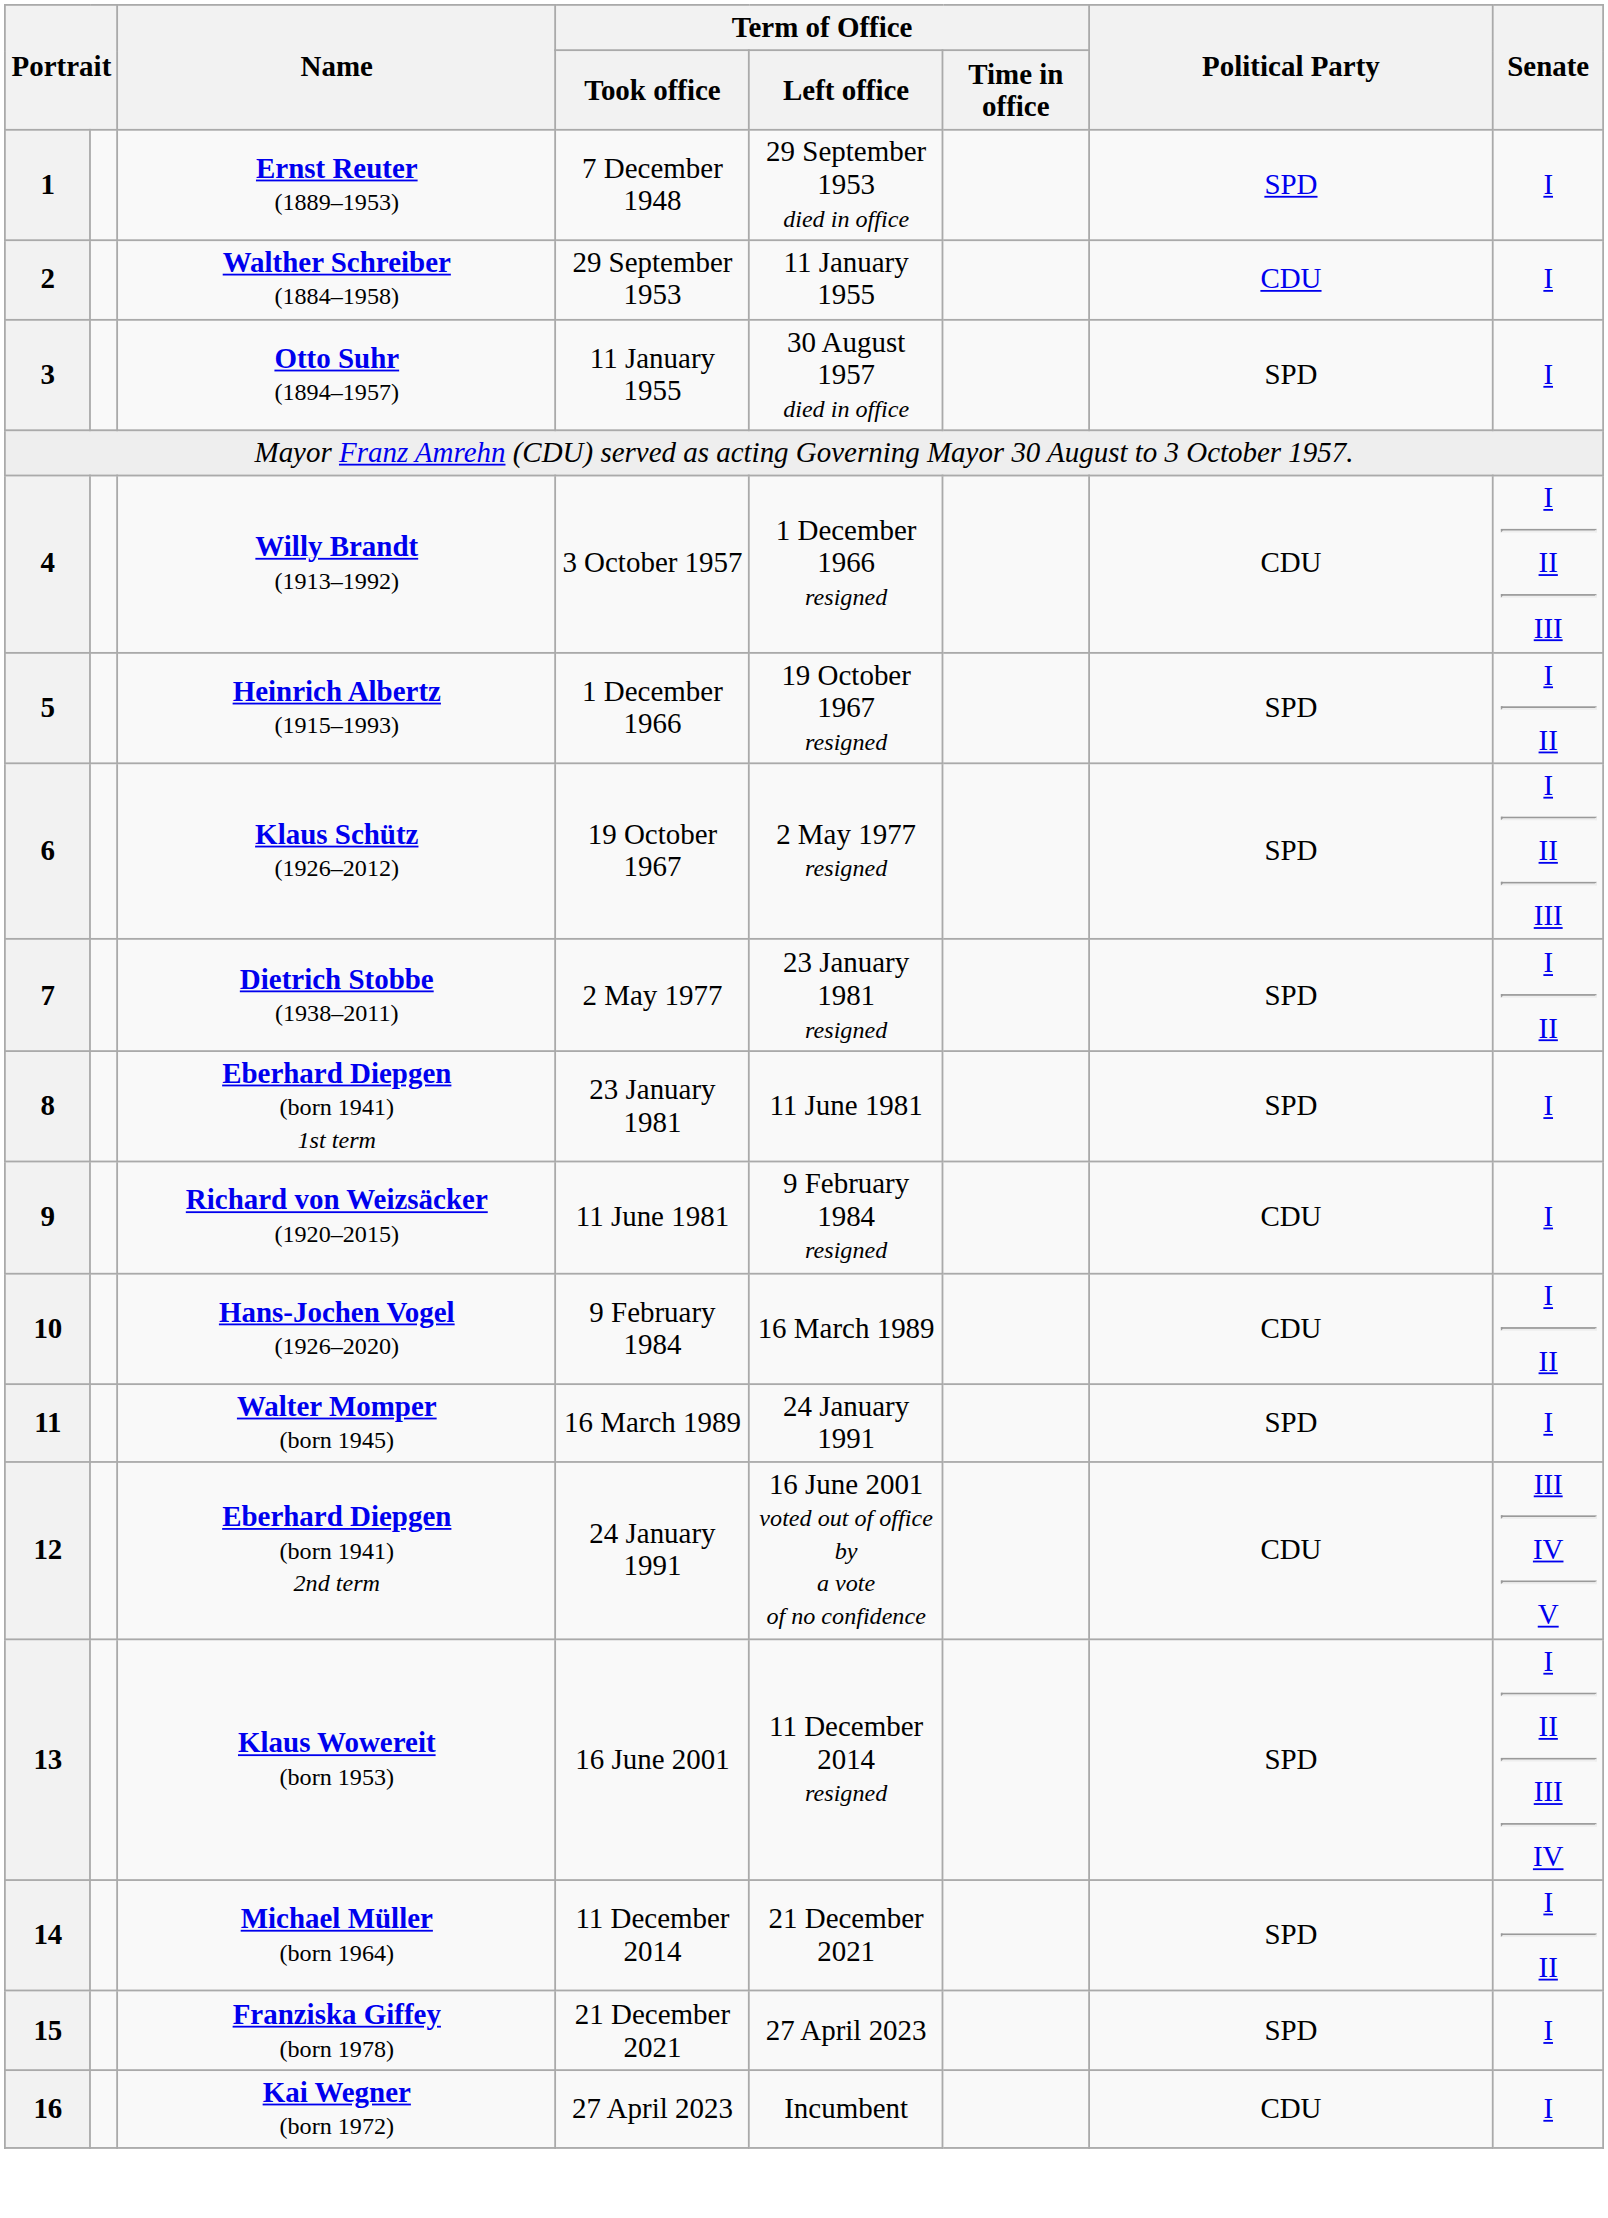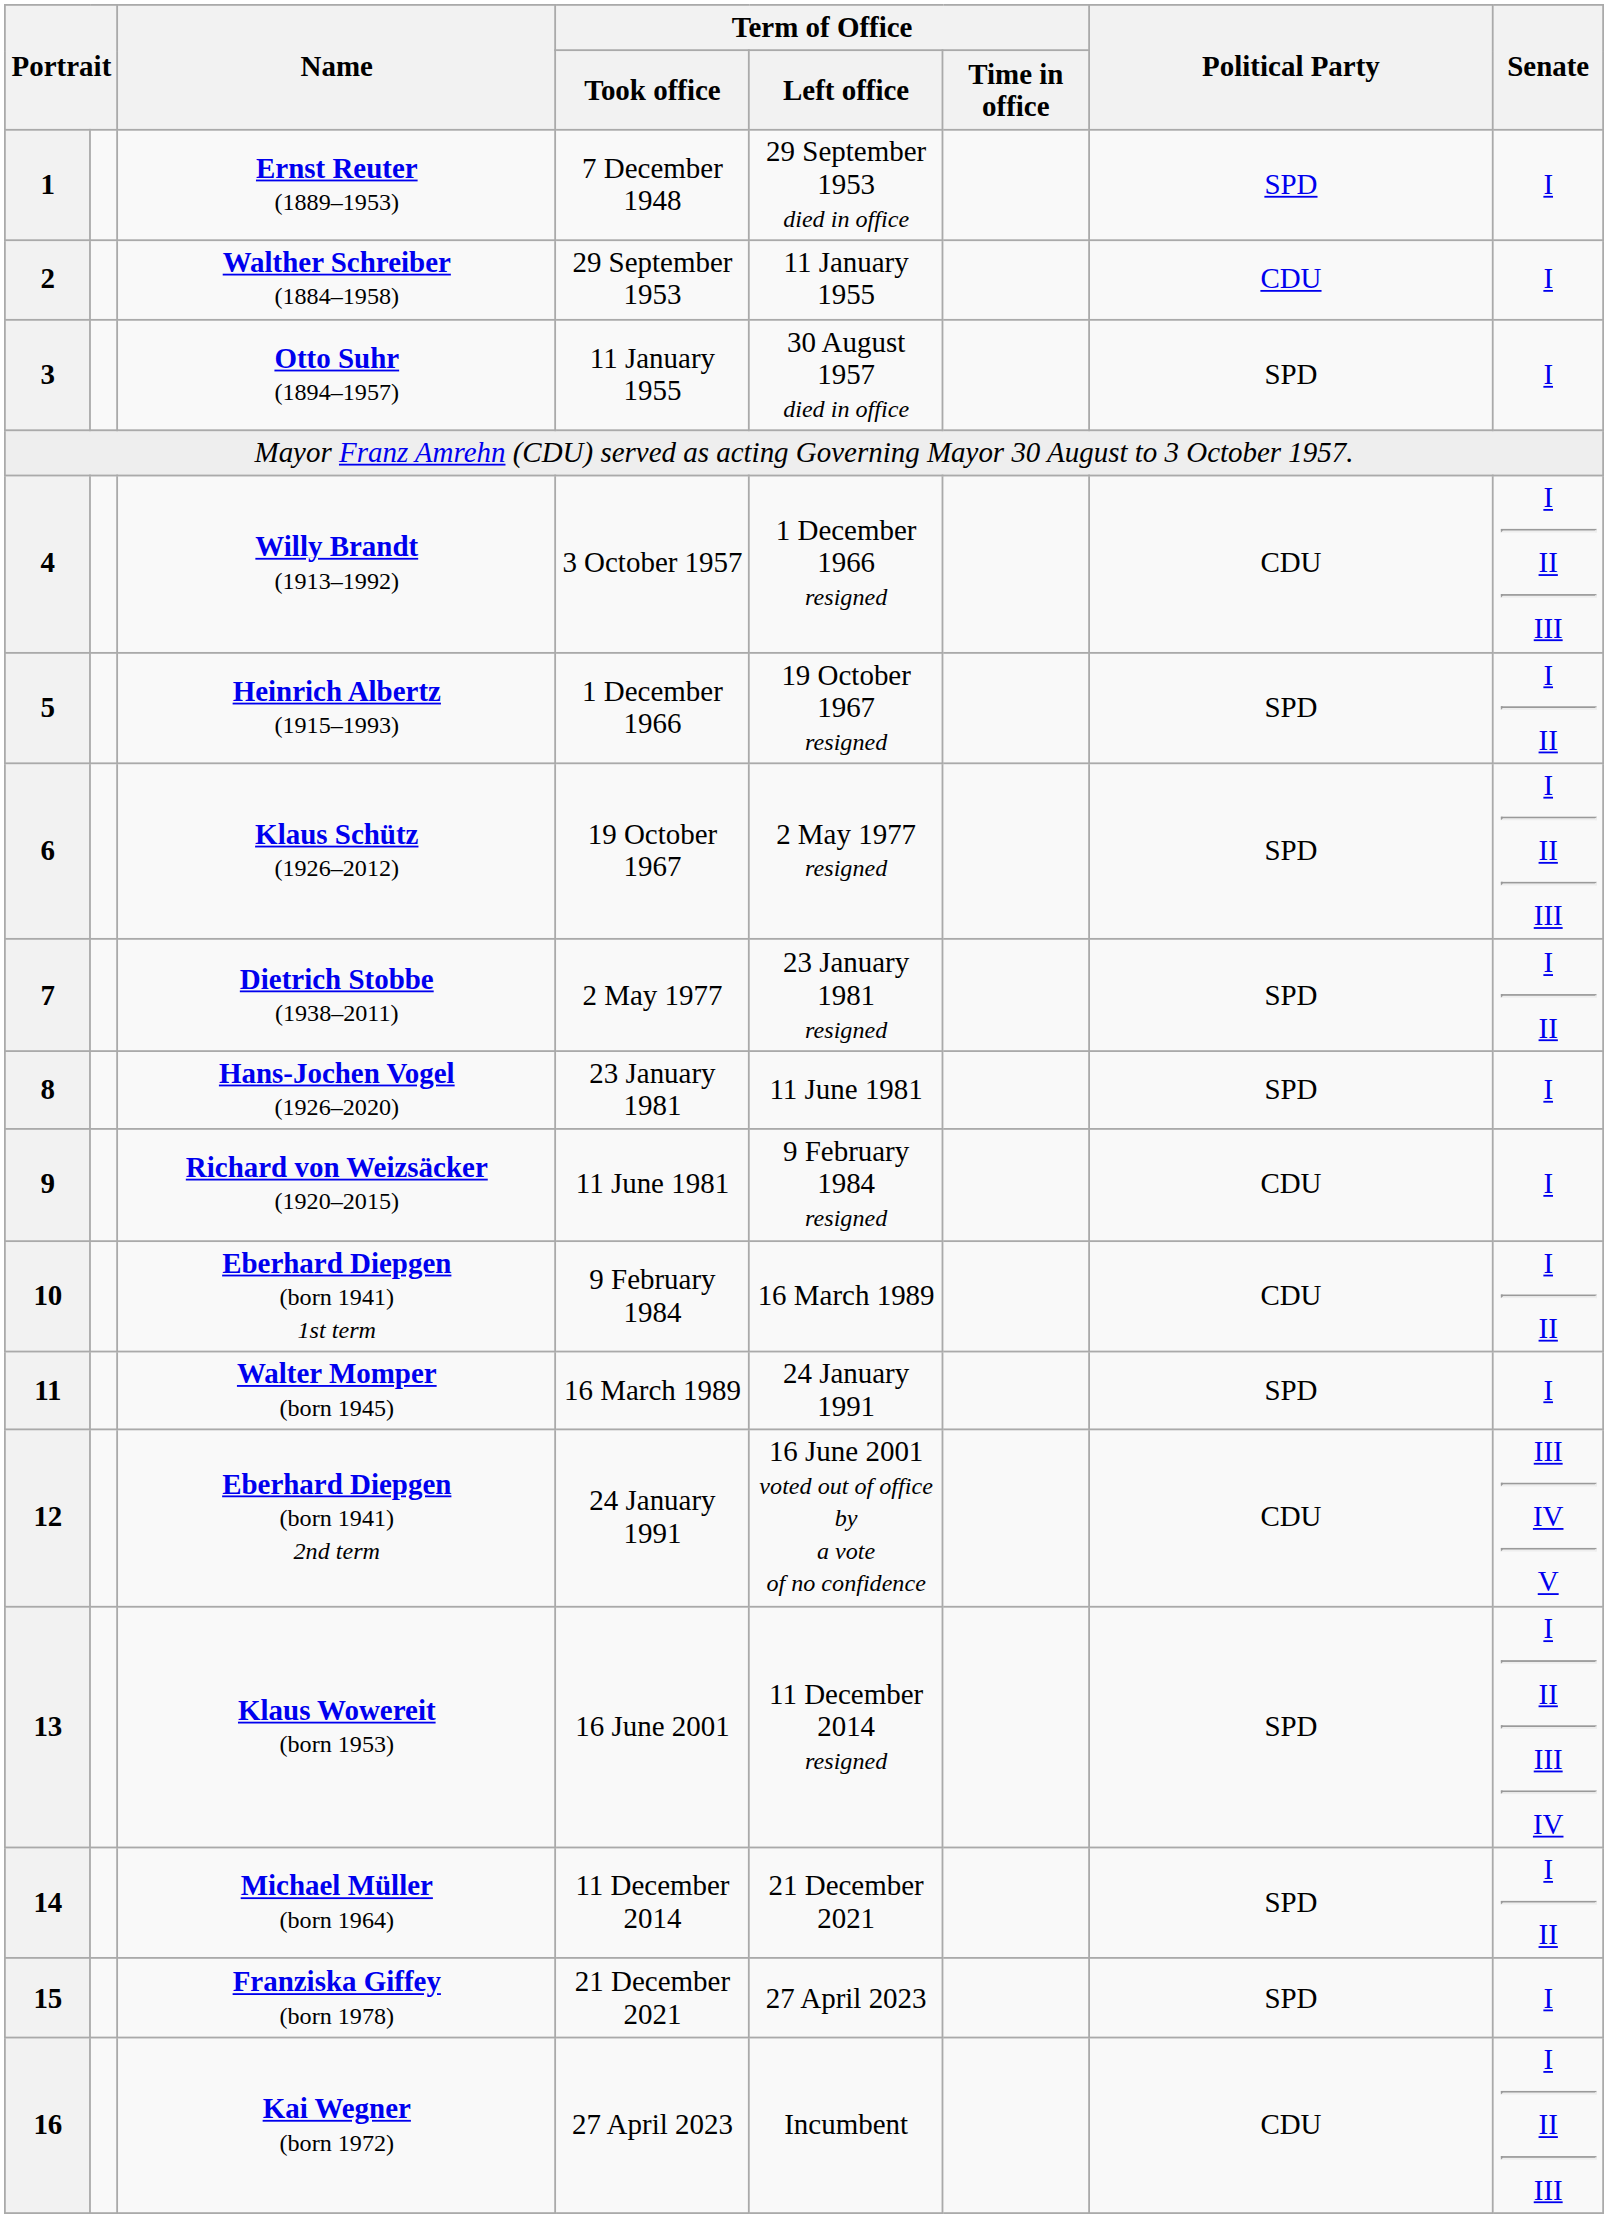(337, 1105) Eberhard Diepgen (born 1941) 1st term -> (337, 1089) Hans-Jochen Vogel (1926–2020)
(337, 1327) Hans-Jochen Vogel (1926–2020) -> (337, 1295) Eberhard Diepgen (born 1941) 1st term
(1548, 2108) I -> (1548, 2124) I II III
